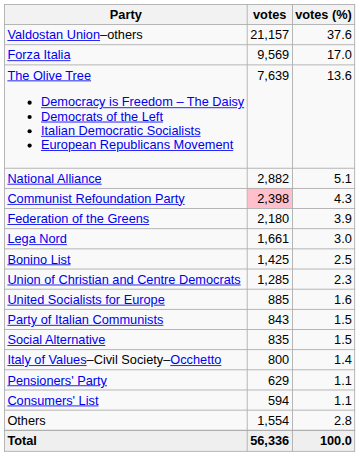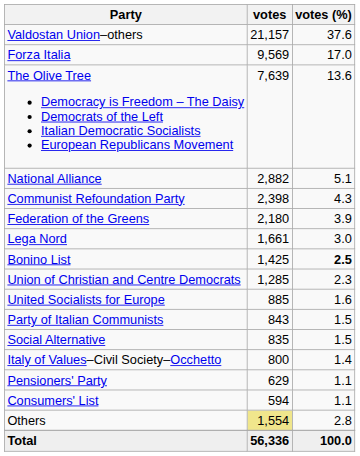(273, 198) pink background -> (273, 198) no background
(343, 259) normal -> (343, 259) bold
(273, 421) no background -> (273, 421) khaki background
